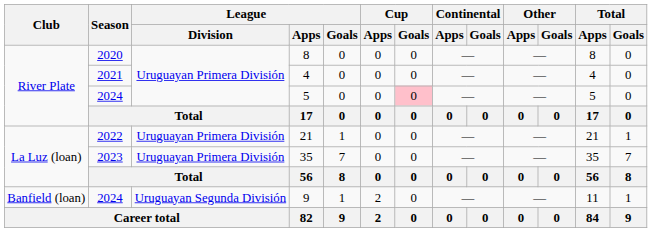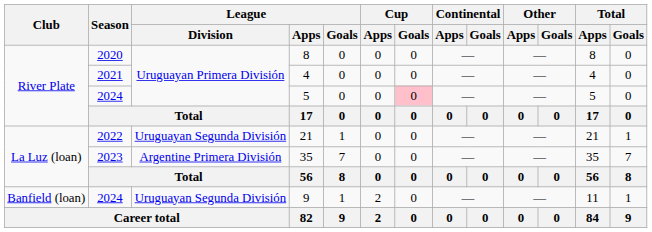(210, 136) Uruguayan Primera División -> (210, 136) Uruguayan Segunda División
(210, 156) Uruguayan Primera División -> (210, 156) Argentine Primera División
